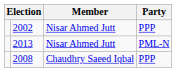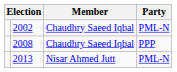(81, 28) Nisar Ahmed Jutt -> (90, 28) Chaudhry Saeed Iqbal
(147, 28) PPP -> (154, 28) PML-N
rows swapped: (23, 59) <-> (23, 43)
